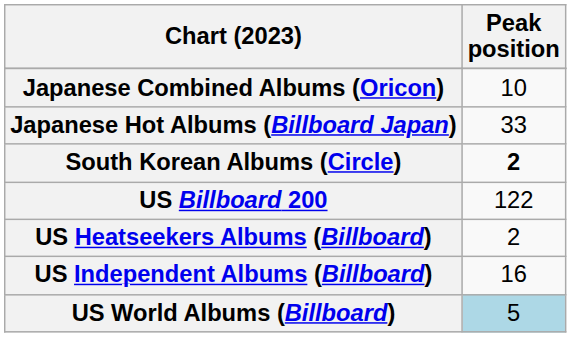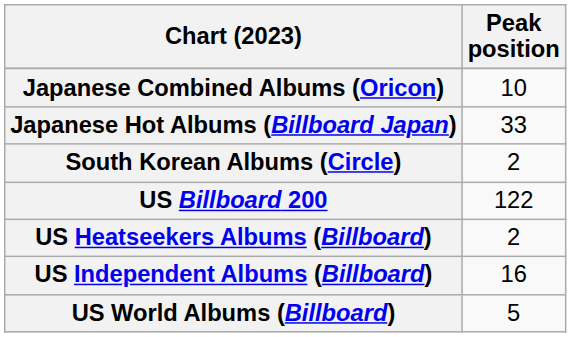(514, 162) bold -> (514, 162) normal
(514, 312) lightblue background -> (514, 312) no background
